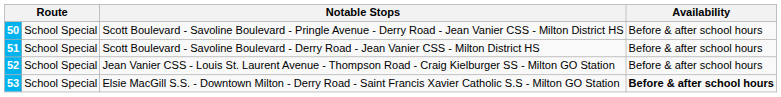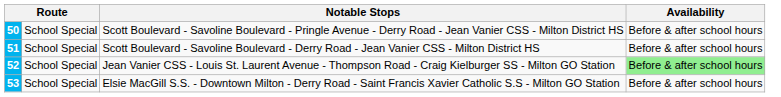(696, 65) no background -> (696, 65) lightgreen background
(701, 83) bold -> (696, 83) normal
